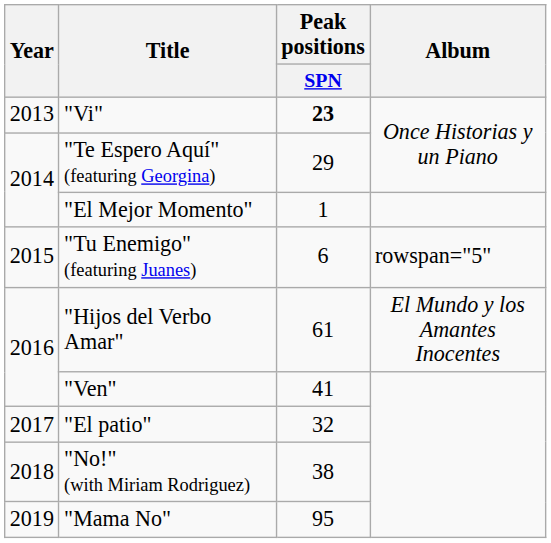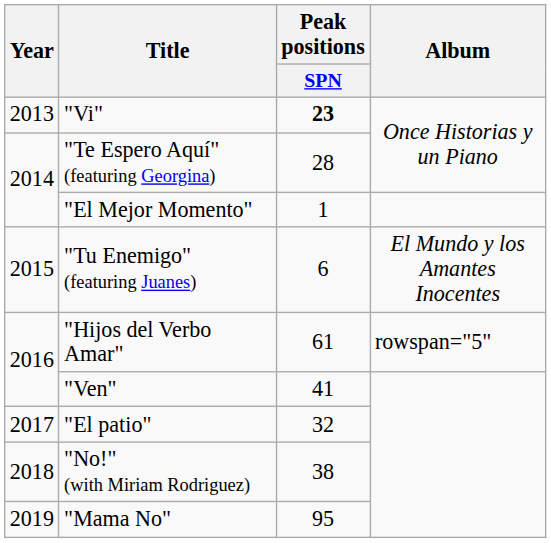(323, 162) 29 -> (323, 162) 28
(433, 256) rowspan="5" -> (458, 269) El Mundo y los Amantes Inocentes
(458, 329) El Mundo y los Amantes Inocentes -> (433, 341) rowspan="5"
